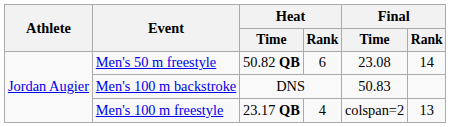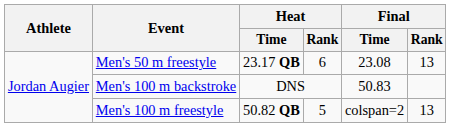(271, 62) 50.82 QB -> (271, 62) 23.17 QB
(427, 62) 14 -> (427, 62) 13
(271, 110) 23.17 QB -> (271, 110) 50.82 QB
(322, 110) 4 -> (322, 110) 5
